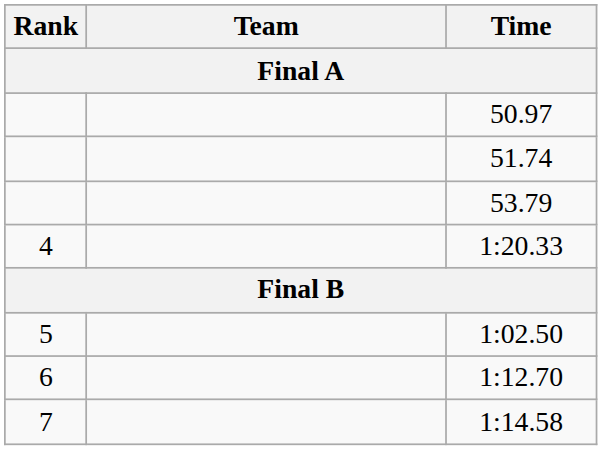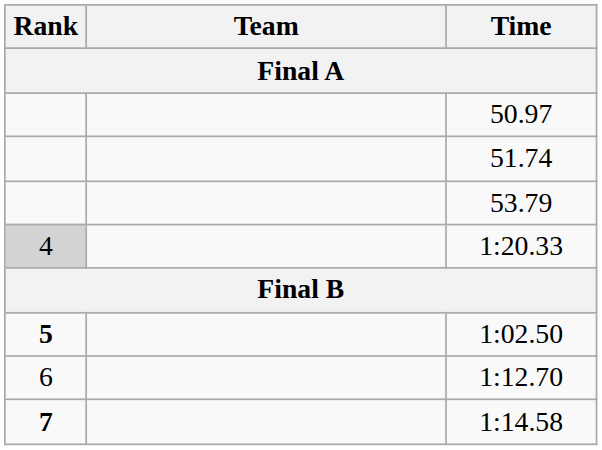(46, 245) no background -> (46, 245) lightgrey background
(46, 333) normal -> (46, 333) bold
(46, 421) normal -> (46, 421) bold
